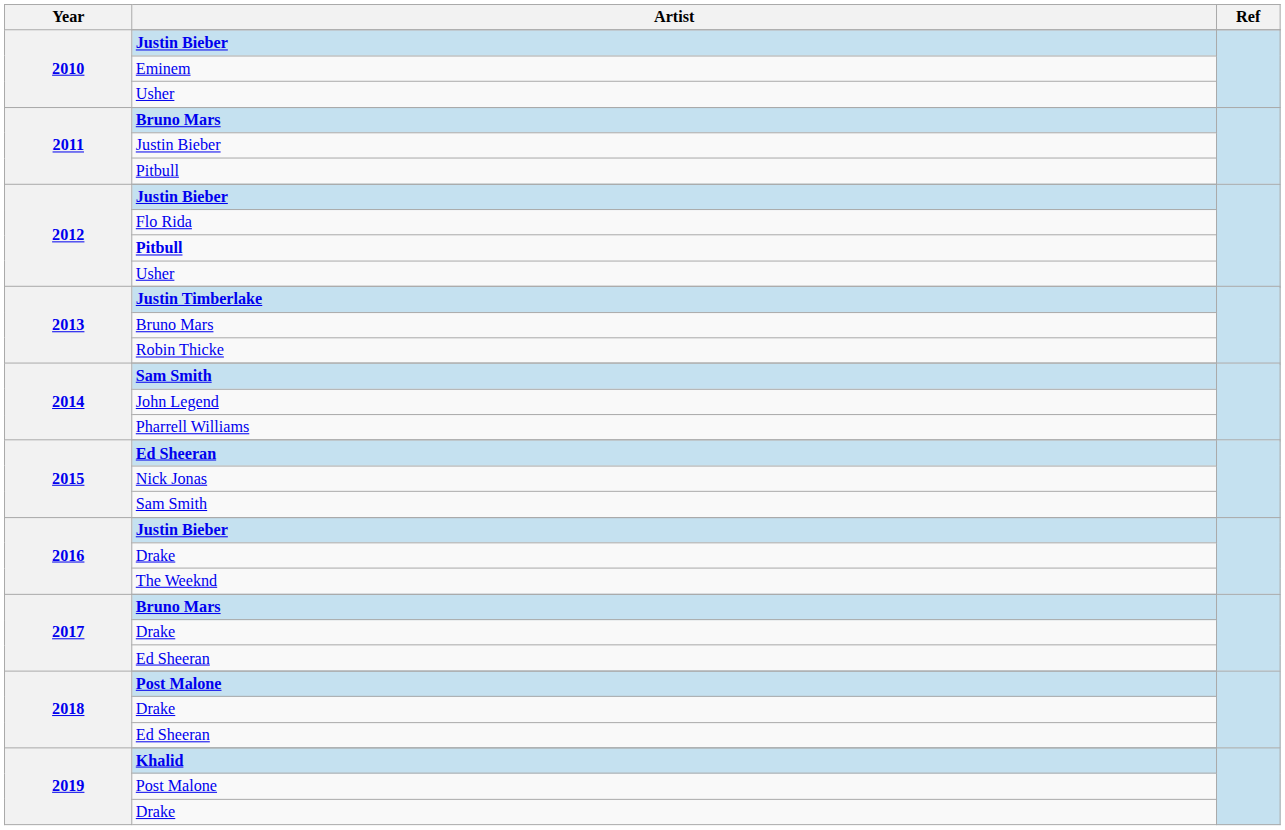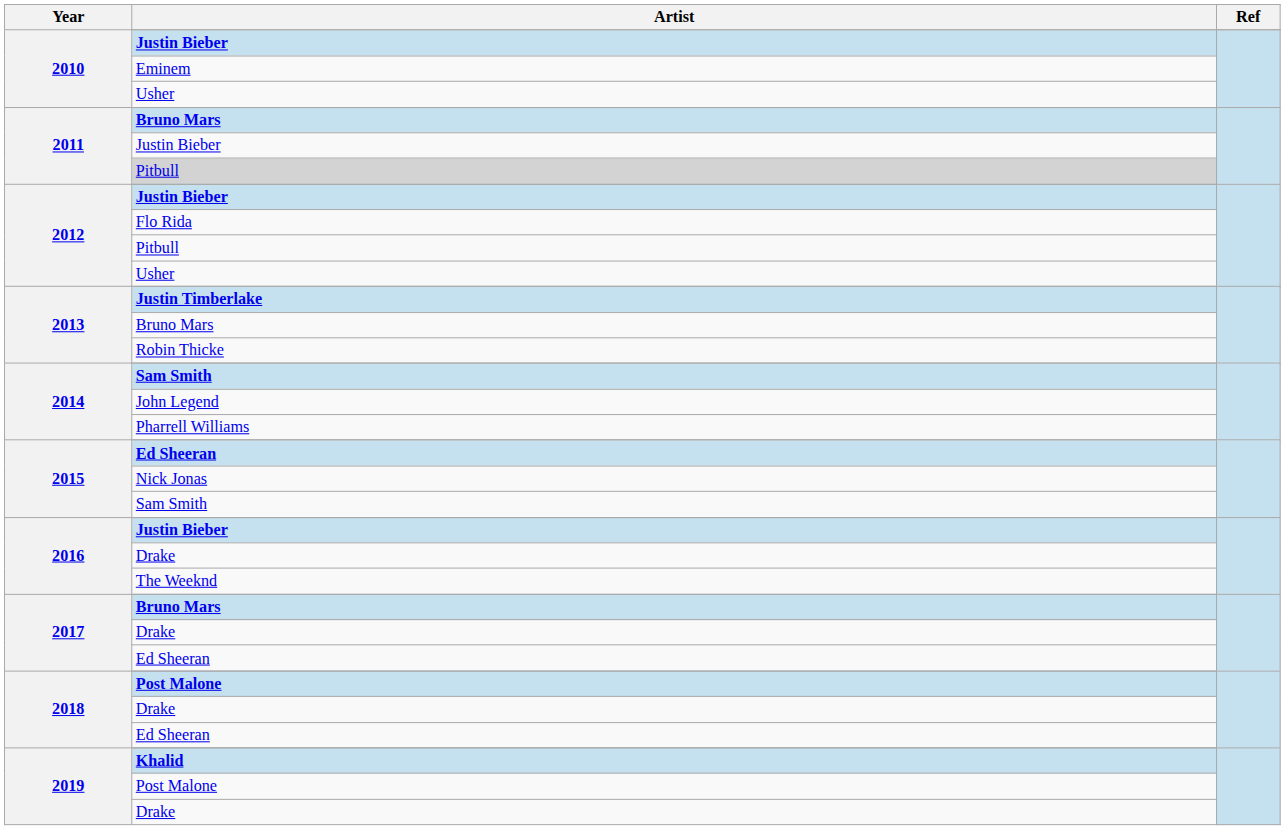(157, 171) no background -> (157, 171) lightgrey background
(159, 247) bold -> (157, 247) normal
